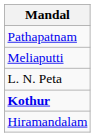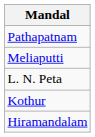(29, 100) bold -> (27, 100) normal
